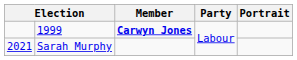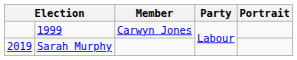(155, 30) bold -> (155, 30) normal
(19, 47) 2021 -> (19, 47) 2019
